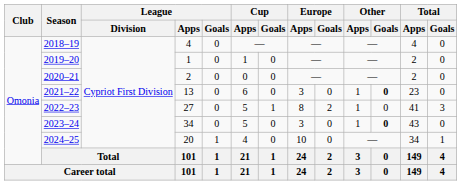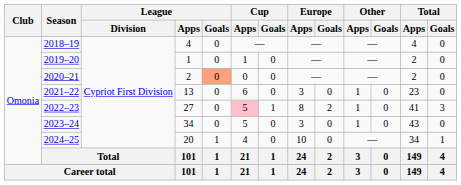(217, 76) no background -> (217, 76) lightsalmon background
(386, 92) bold -> (386, 92) normal
(245, 108) no background -> (245, 108) pink background
(386, 124) bold -> (386, 124) normal
